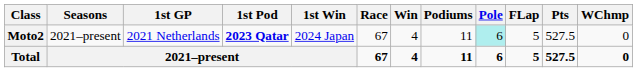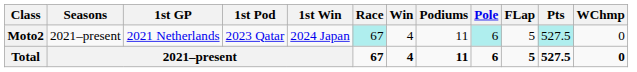(257, 35) bold -> (255, 35) normal
(381, 35) no background -> (377, 35) paleturquoise background
(560, 35) no background -> (556, 35) paleturquoise background
